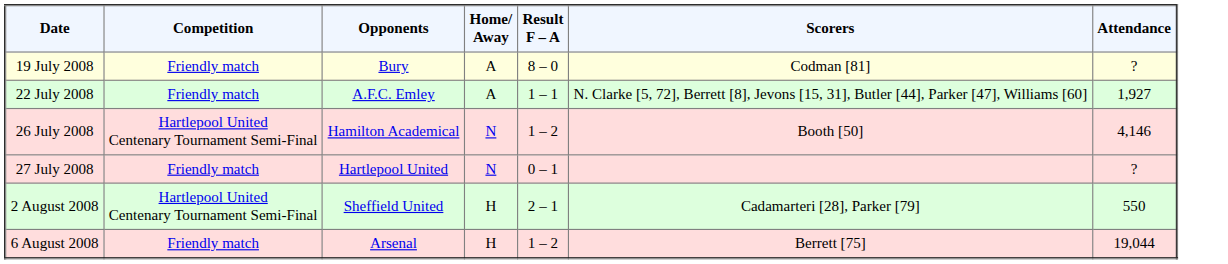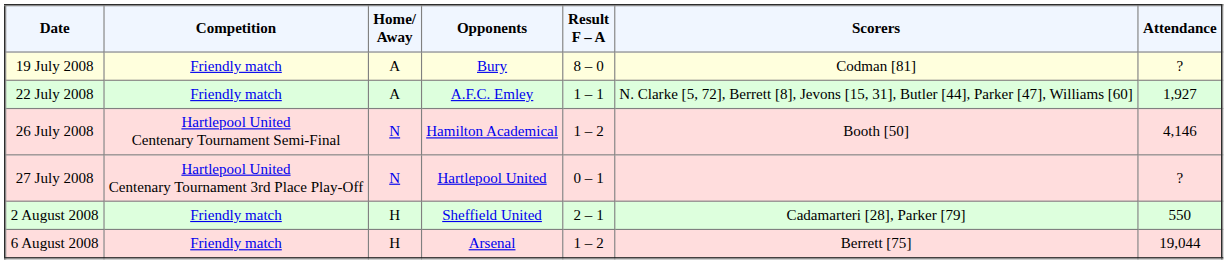columns swapped: (394, 28) <-> (491, 28)
(213, 168) Friendly match -> (236, 177) Hartlepool United Centenary Tournament 3rd Place Play-Off
(213, 206) Hartlepool United Centenary Tournament Semi-Final -> (236, 215) Friendly match
